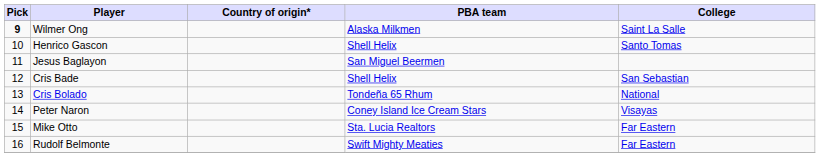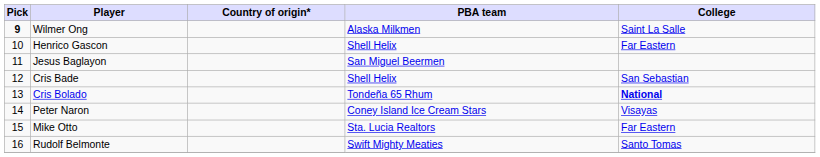(651, 45) Santo Tomas -> (648, 45) Far Eastern
(640, 95) normal -> (642, 95) bold
(648, 144) Far Eastern -> (651, 144) Santo Tomas
